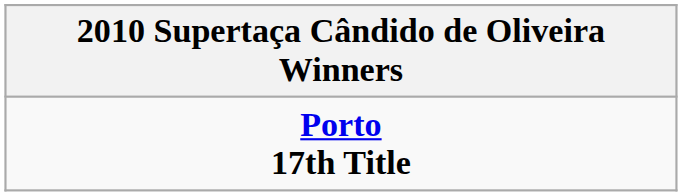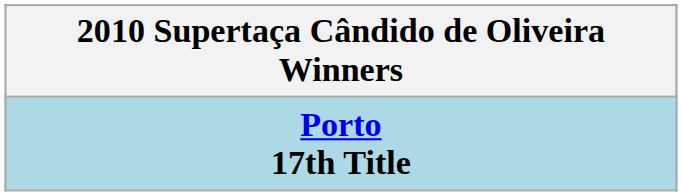(341, 143) no background -> (341, 143) lightblue background
